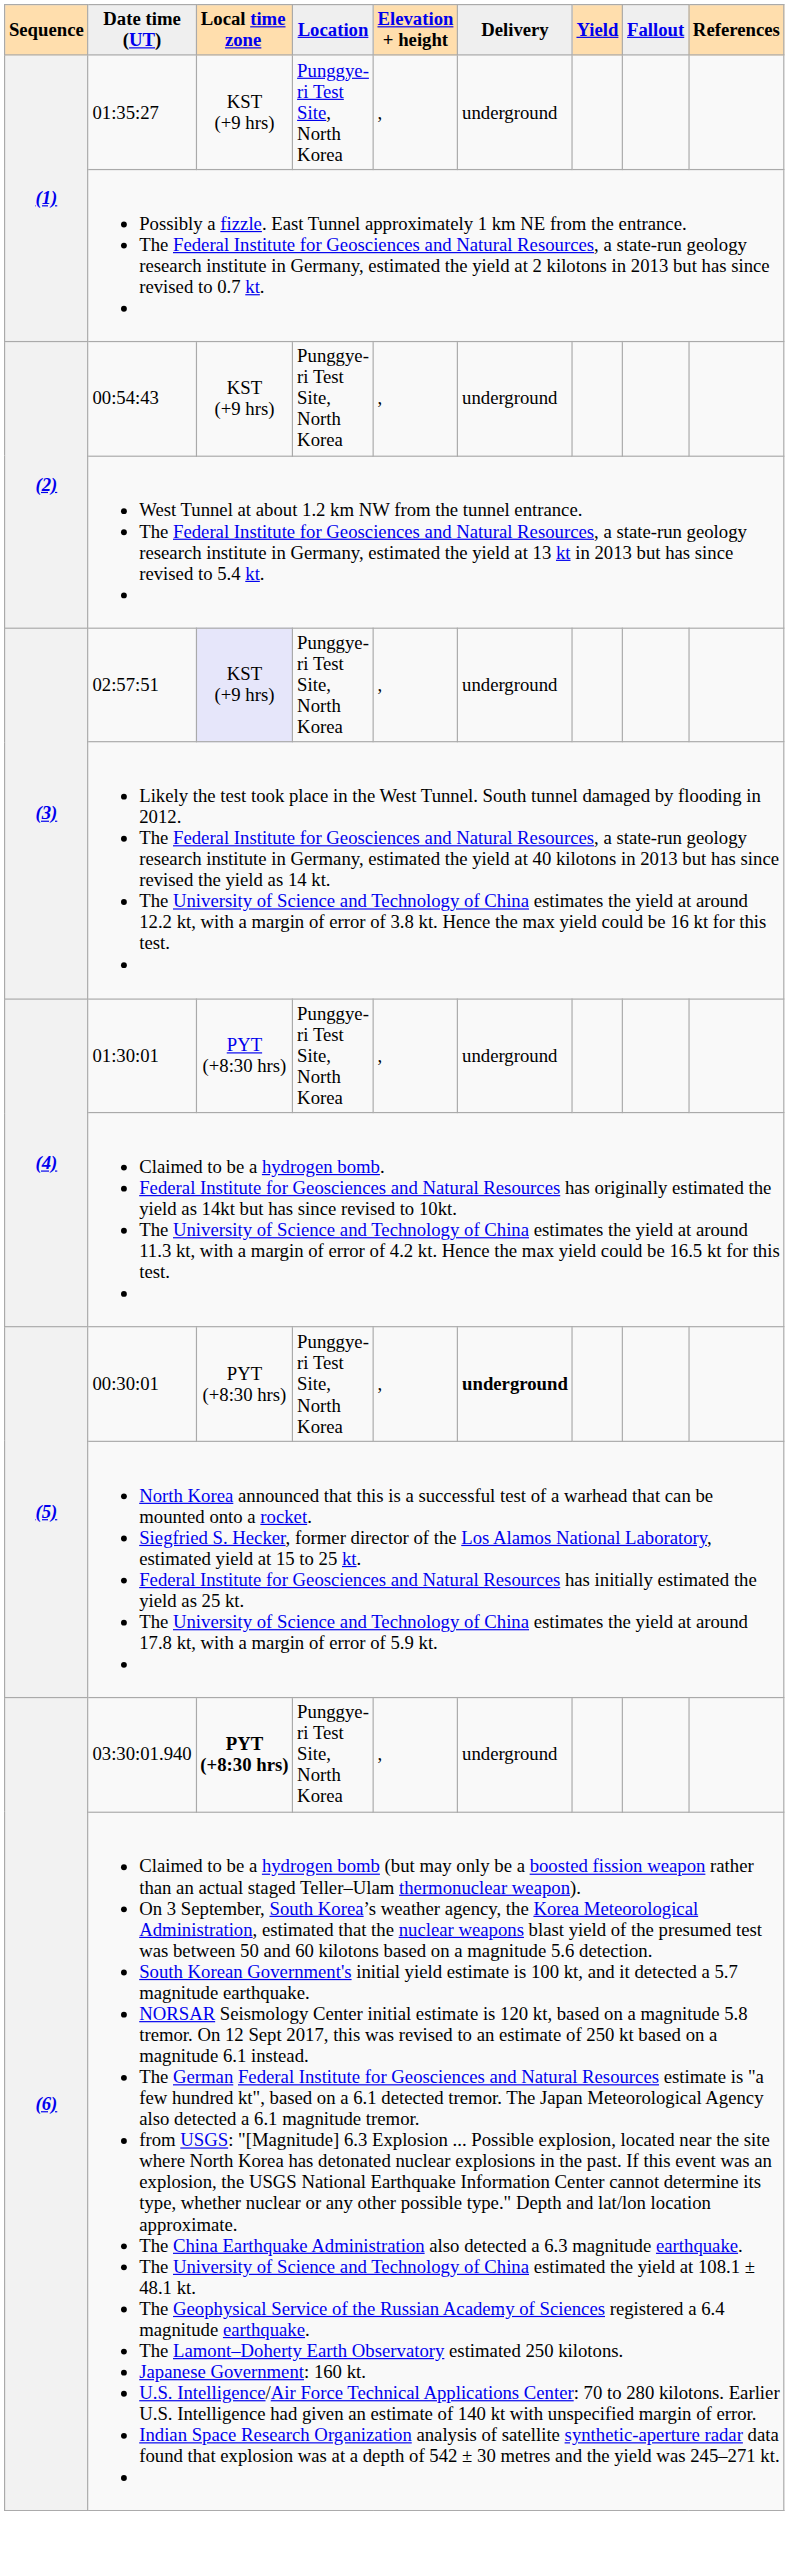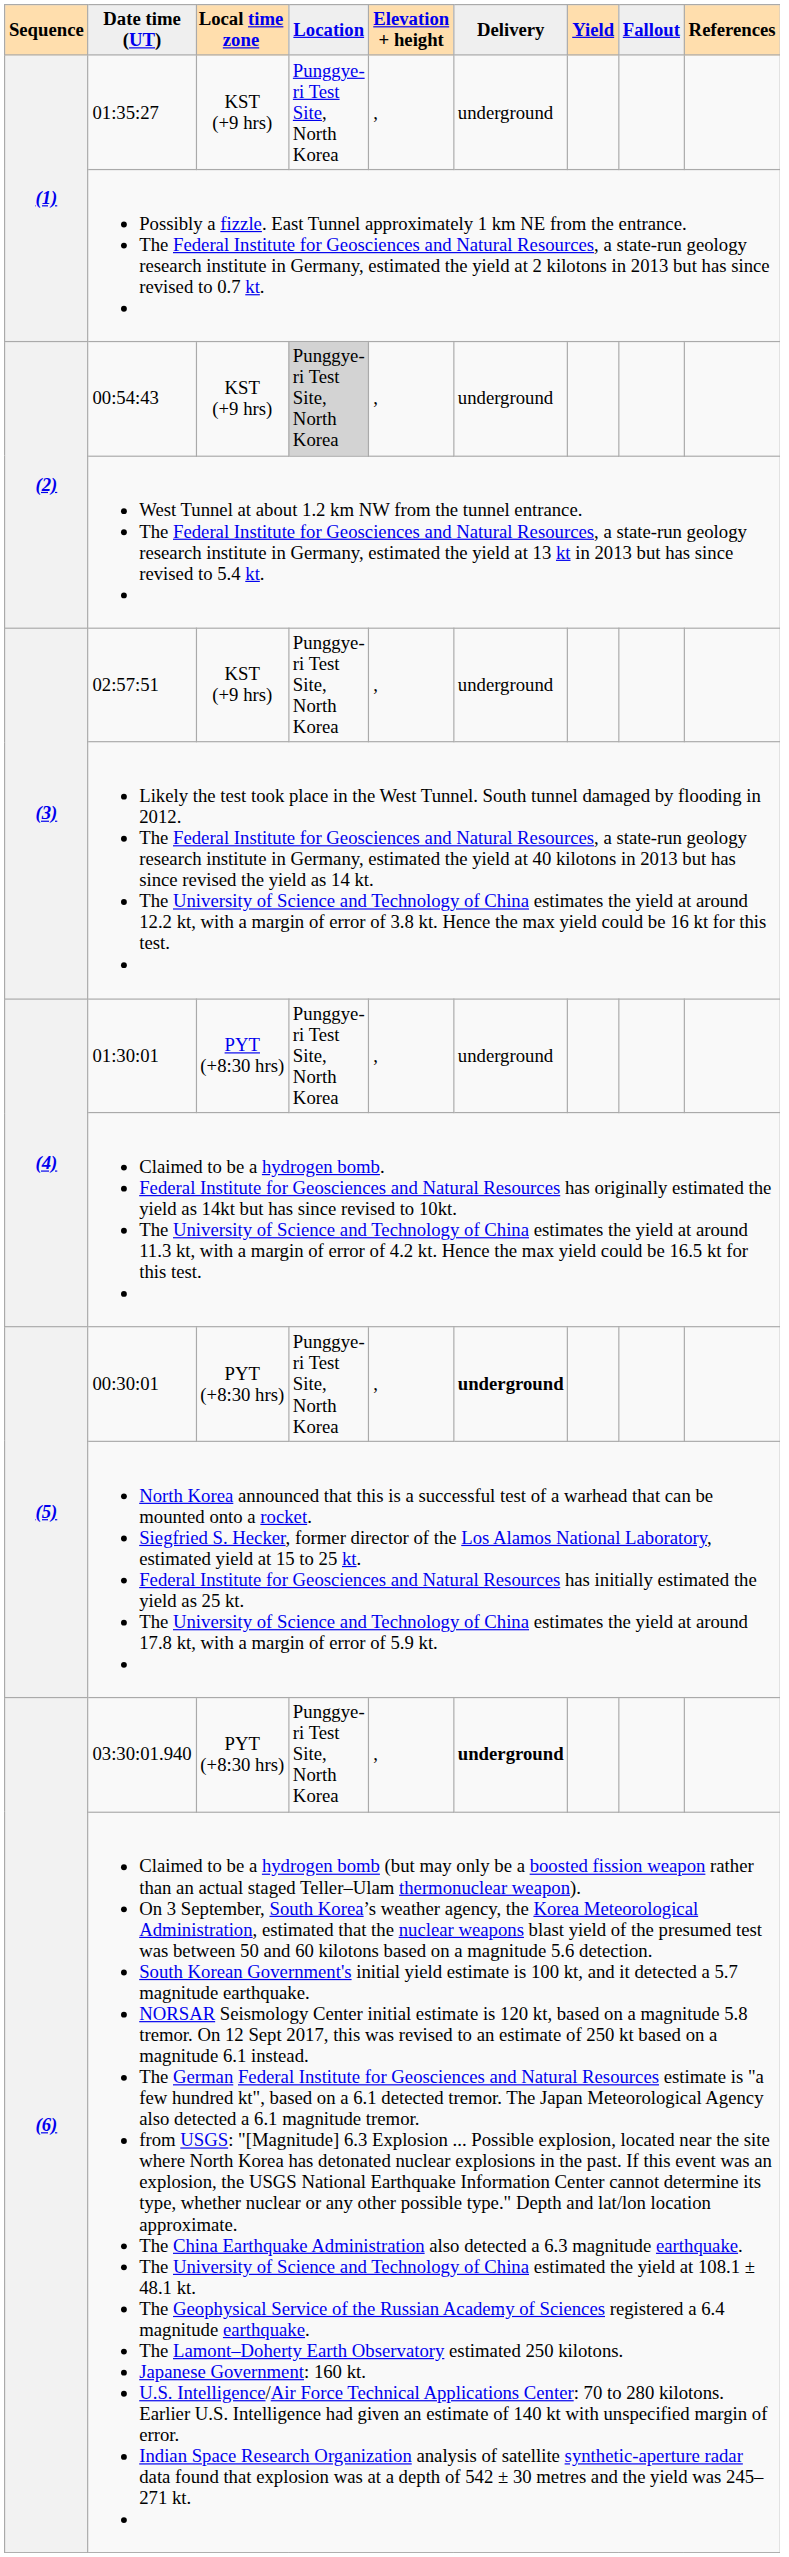(333, 398) no background -> (329, 398) lightgrey background
(244, 684) lavender background -> (242, 684) no background
(244, 1754) bold -> (242, 1754) normal
(510, 1754) normal -> (511, 1754) bold
